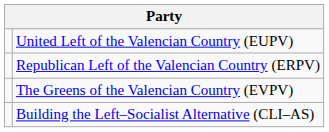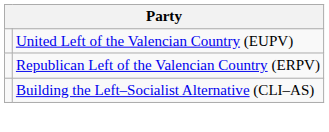- row: (155, 89)
